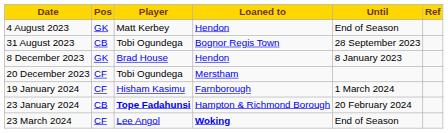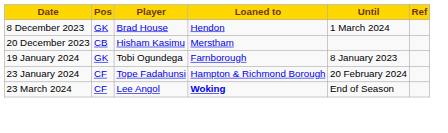- row: (38, 27)
- row: (40, 43)
(368, 58) 8 January 2023 -> (360, 27) 1 March 2024
(101, 74) CF -> (101, 43) CB
(150, 74) Tobi Ogundega -> (151, 43) Hisham Kasimu
(101, 89) CF -> (101, 58) GK
(151, 89) Hisham Kasimu -> (150, 58) Tobi Ogundega
(365, 89) 1 March 2024 -> (364, 58) 8 January 2023
(101, 105) CB -> (101, 74) CF
(154, 105) bold -> (151, 74) normal
